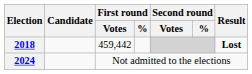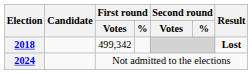(115, 45) 459,442 -> (115, 45) 499,342
